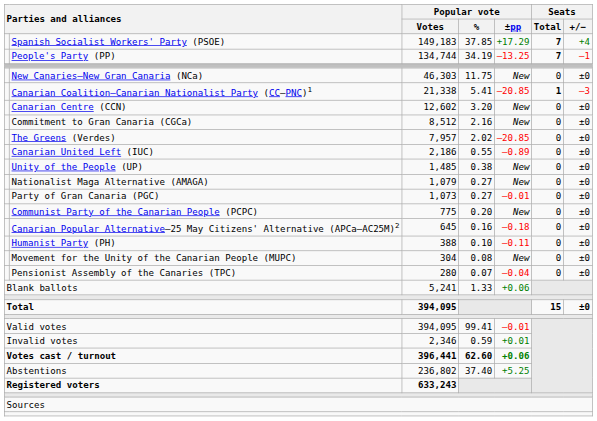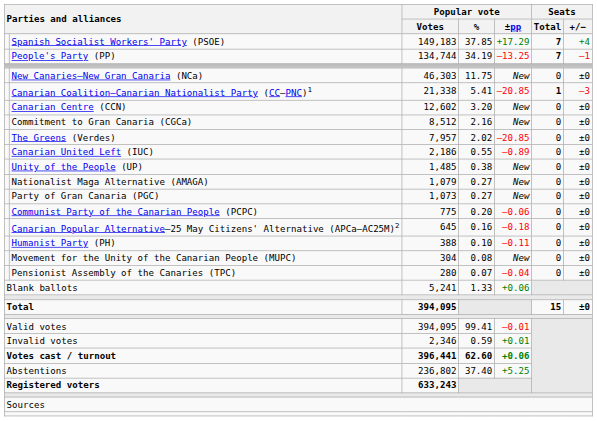(516, 196) –0.01 -> (521, 196) New
(521, 211) New -> (516, 211) –0.06
